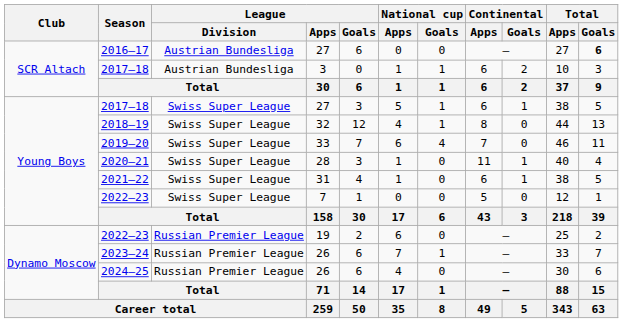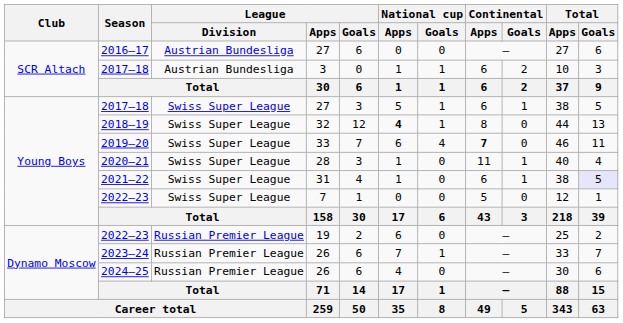(598, 51) bold -> (598, 51) normal
(398, 124) normal -> (398, 124) bold
(484, 143) normal -> (484, 143) bold
(598, 180) no background -> (598, 180) lavender background
